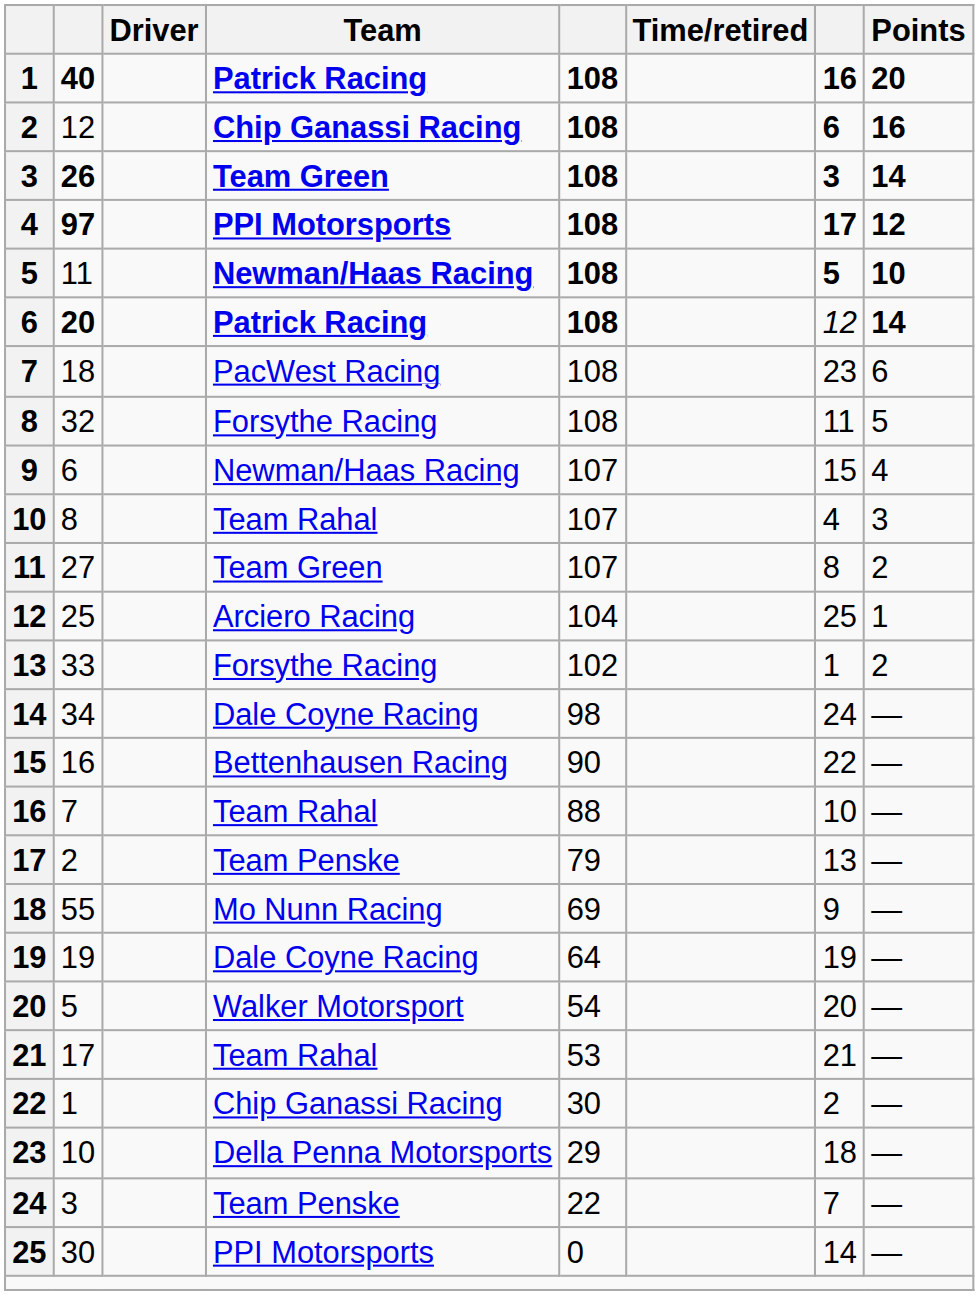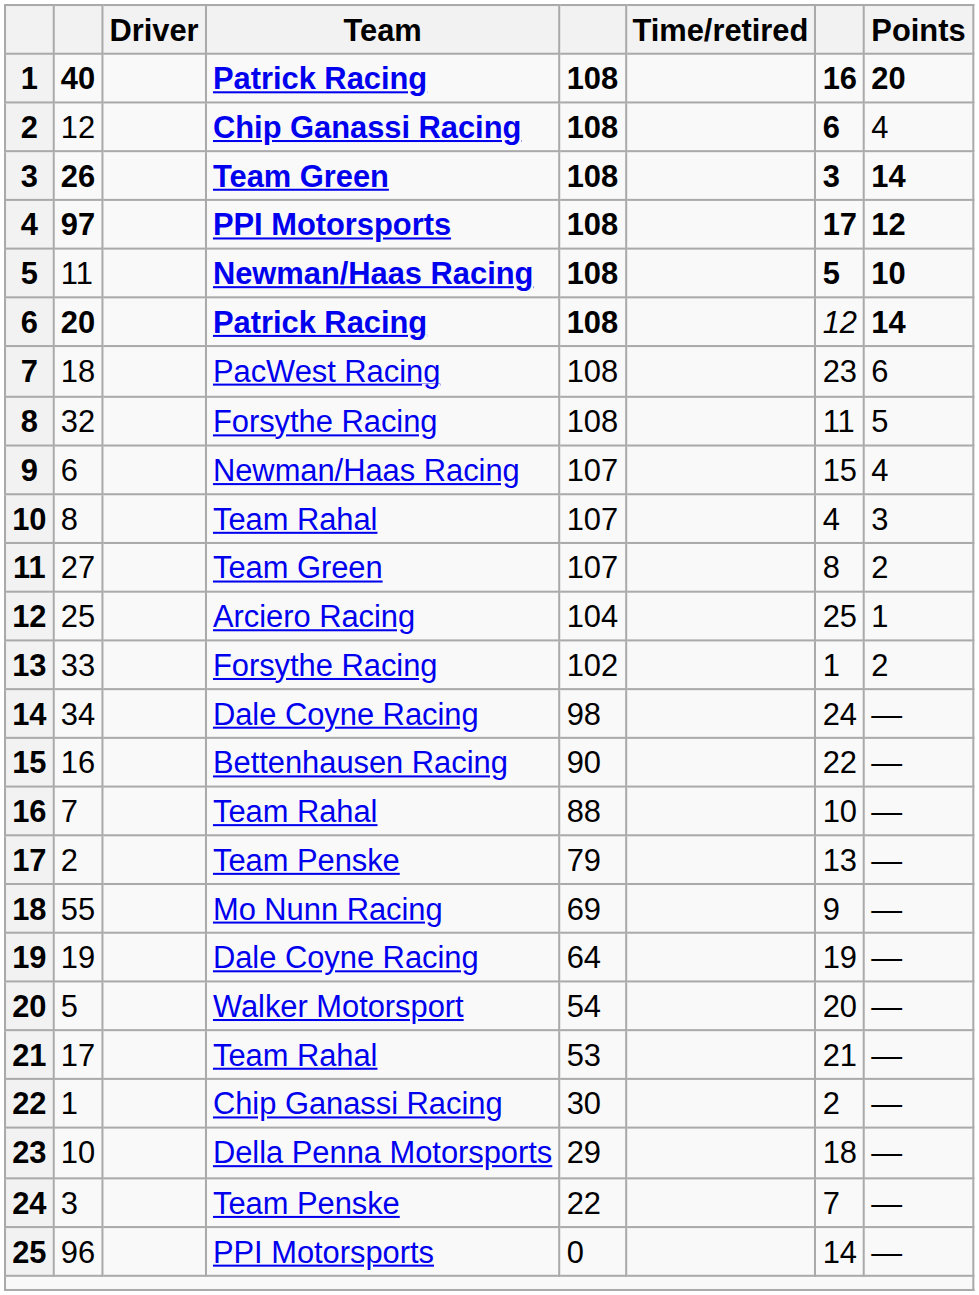(889, 127) 16 -> (880, 127) 4
(78, 1251) 30 -> (78, 1251) 96
